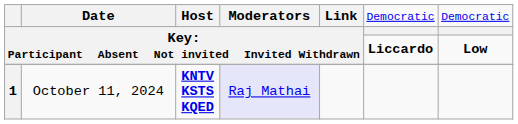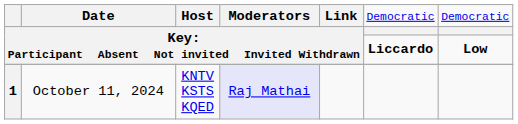(198, 92) bold -> (198, 92) normal
